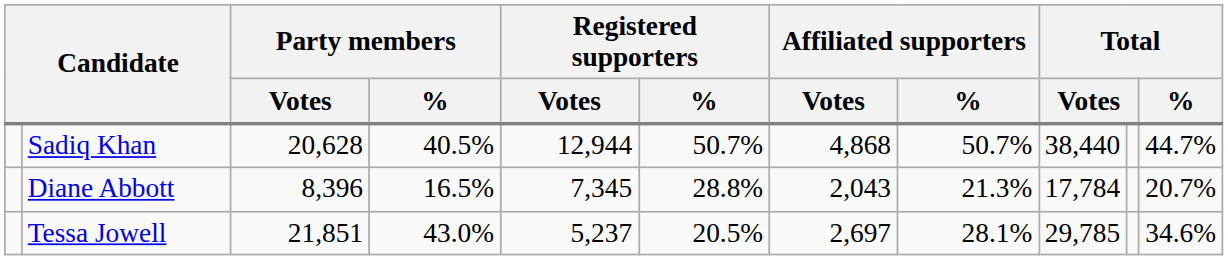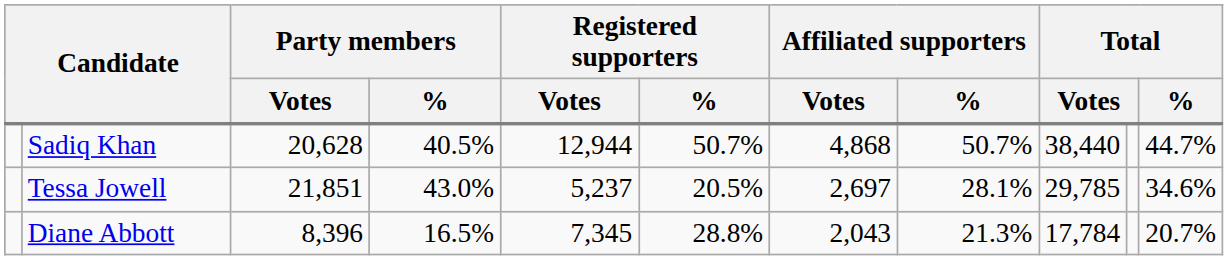rows swapped: (97, 232) <-> (101, 188)
